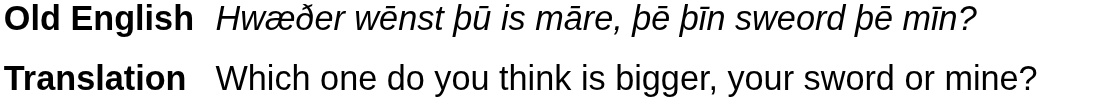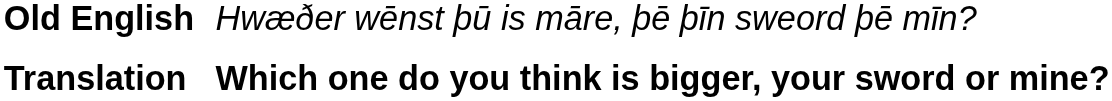(627, 78) normal -> (663, 78) bold
